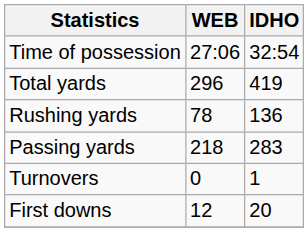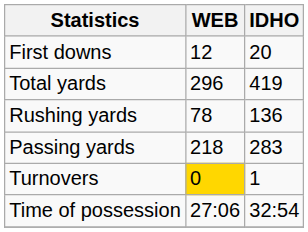rows swapped: (60, 210) <-> (95, 52)
(196, 178) no background -> (196, 178) gold background
